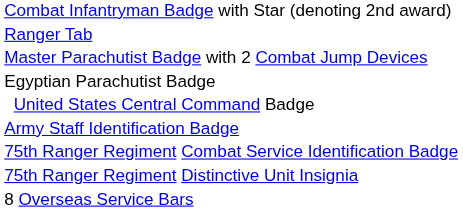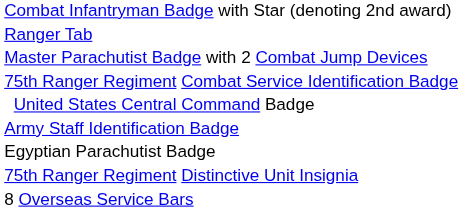(110, 81) Egyptian Parachutist Badge -> (231, 81) 75th Ranger Regiment Combat Service Identification Badge
(231, 152) 75th Ranger Regiment Combat Service Identification Badge -> (110, 152) Egyptian Parachutist Badge
